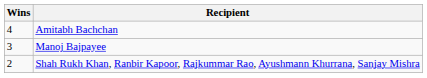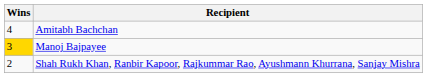(9, 47) no background -> (9, 47) gold background
